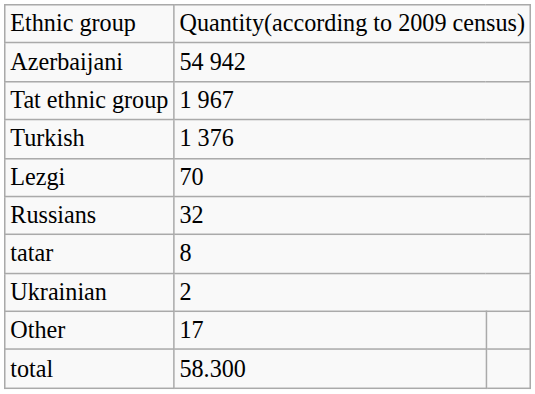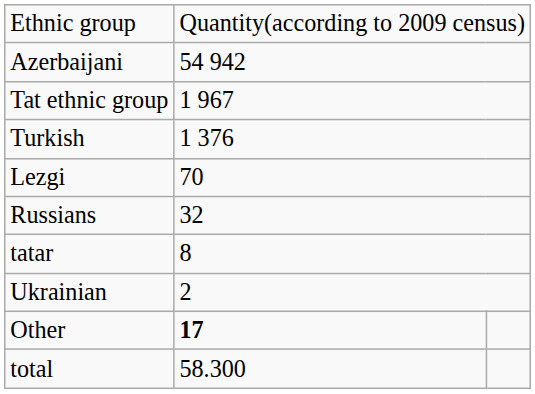(192, 330) normal -> (192, 330) bold
